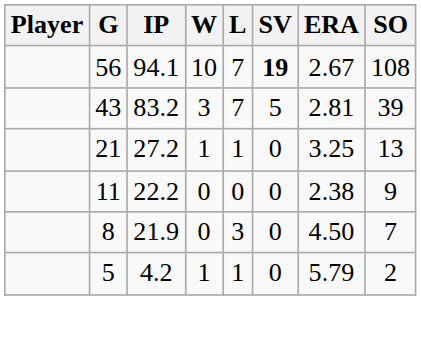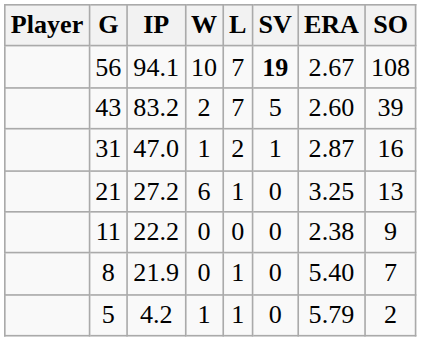(204, 107) 3 -> (204, 107) 2
(331, 107) 2.81 -> (331, 107) 2.60
+ row: (108, 149)
(204, 149) 1 -> (204, 190) 6
(238, 231) 3 -> (238, 273) 1
(331, 231) 4.50 -> (331, 273) 5.40
